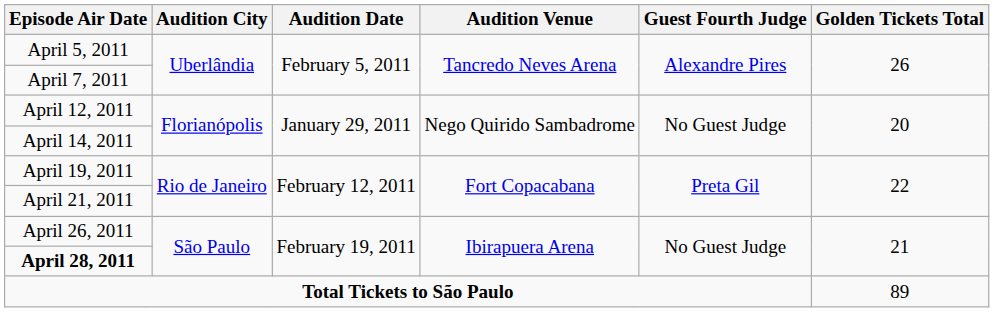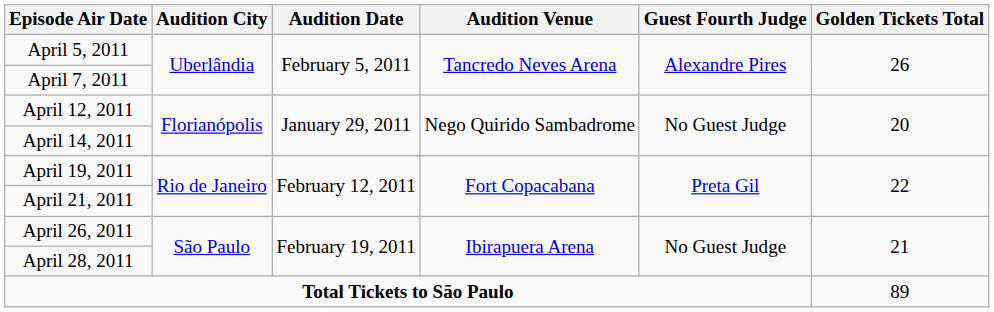(78, 261) bold -> (78, 261) normal
